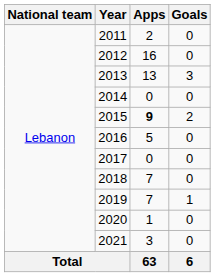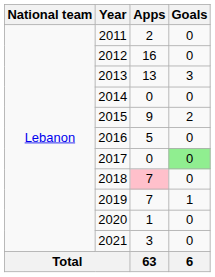(149, 117) bold -> (149, 117) normal
(190, 158) no background -> (190, 158) lightgreen background
(149, 179) no background -> (149, 179) pink background
